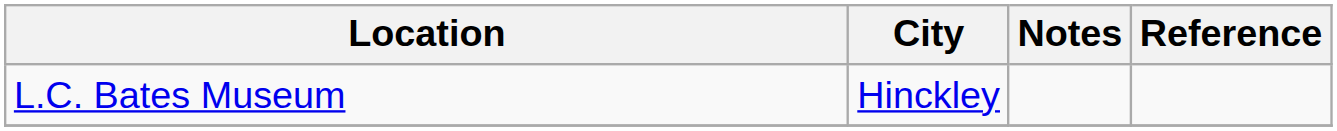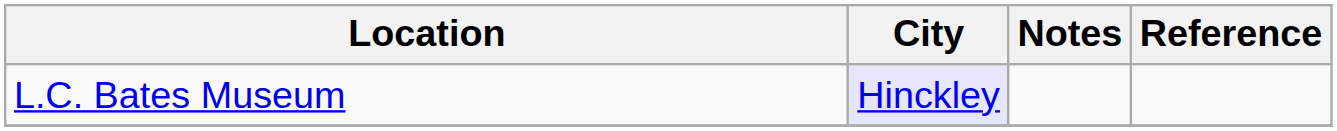(929, 94) no background -> (929, 94) lavender background
